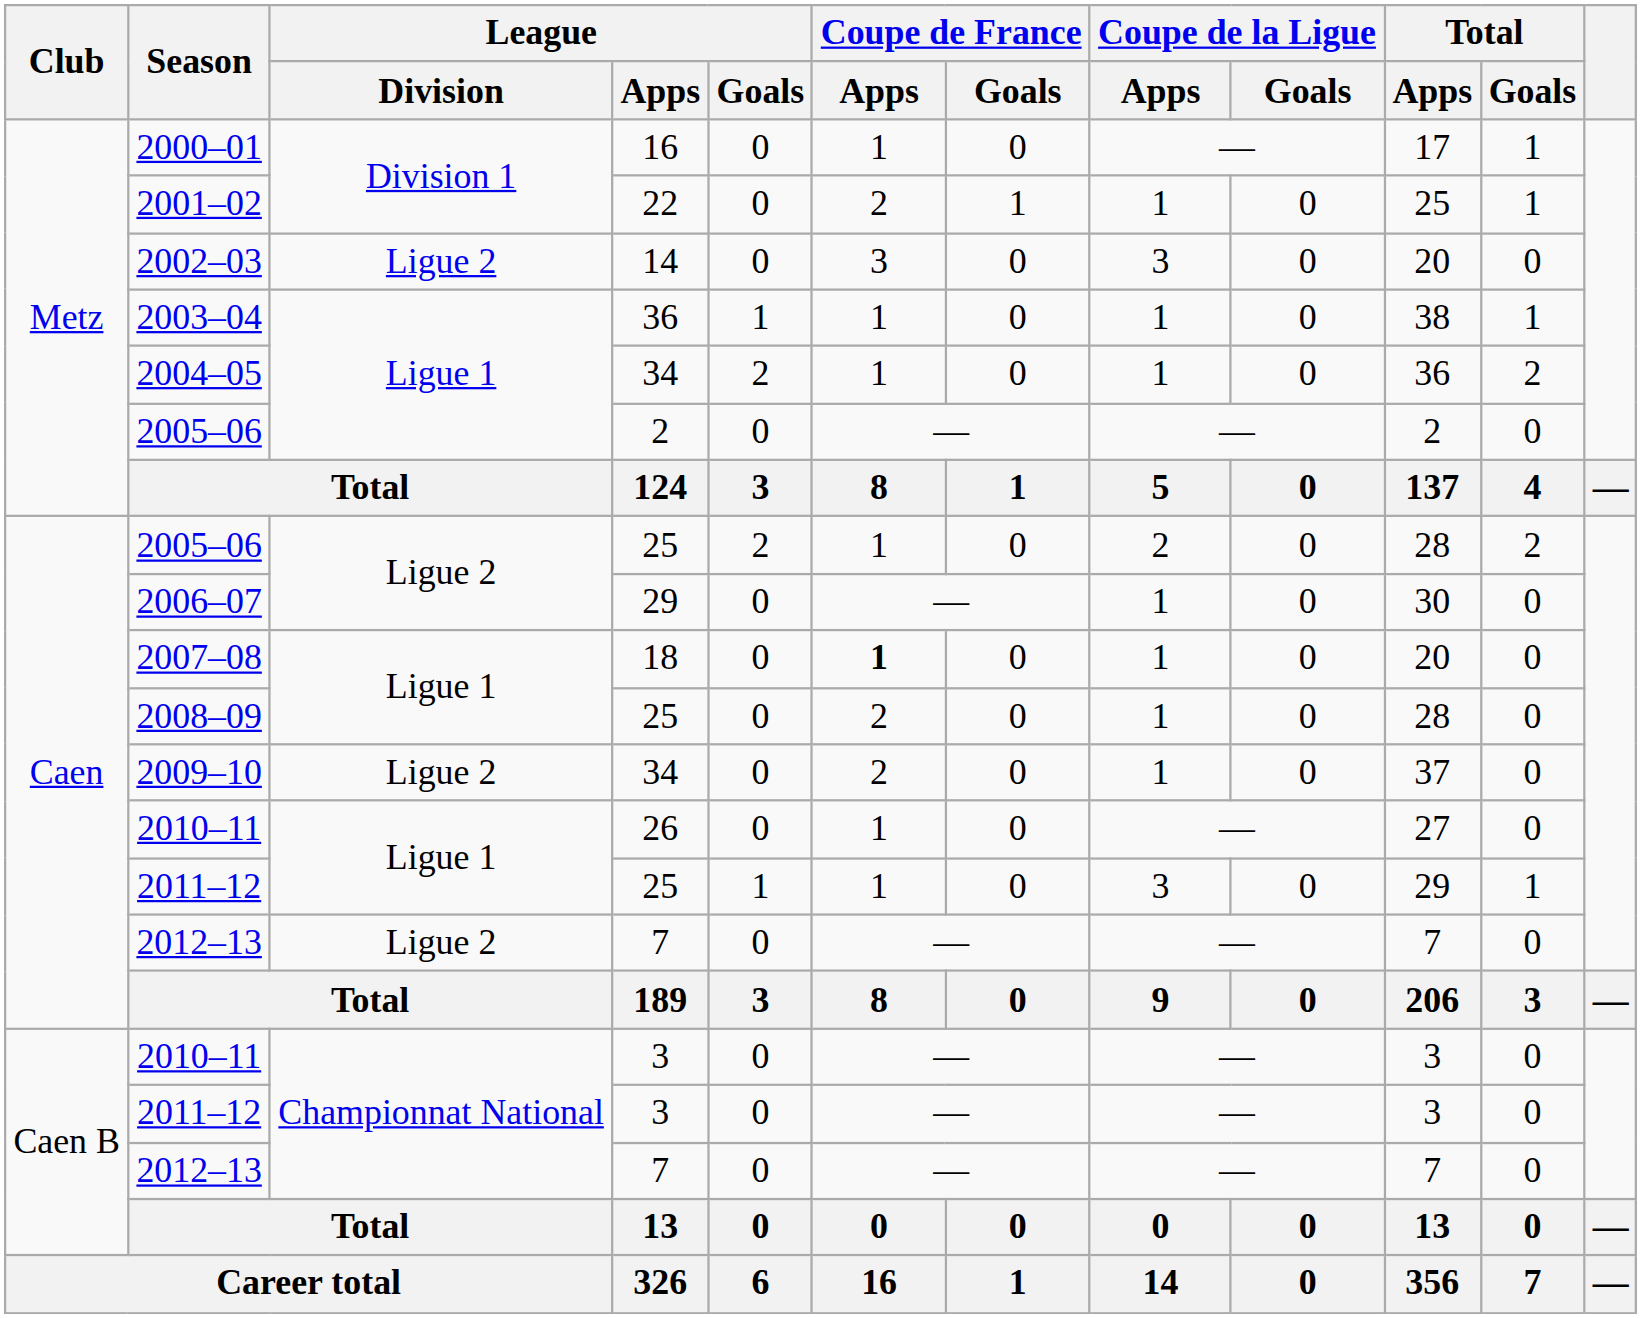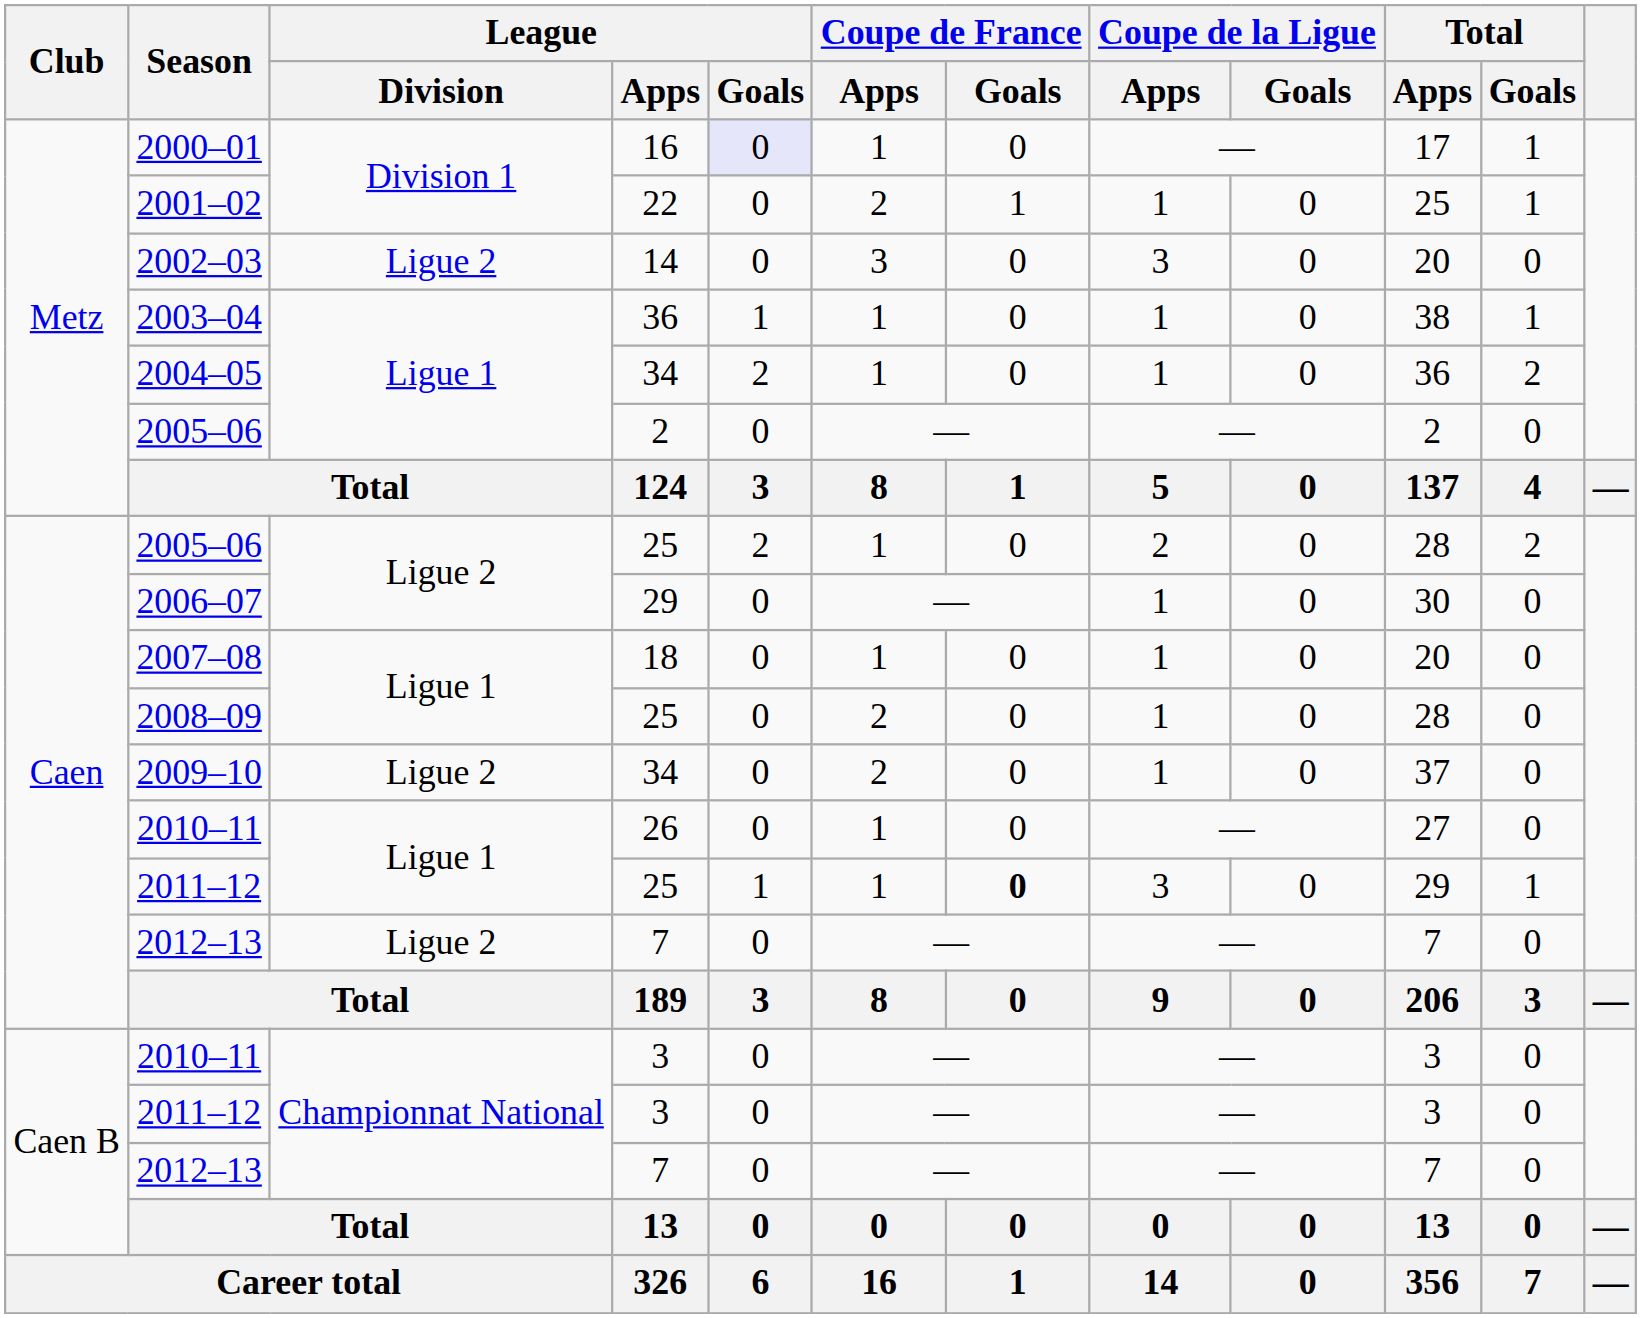(760, 146) no background -> (760, 146) lavender background
(879, 658) bold -> (879, 658) normal
(1018, 885) normal -> (1018, 885) bold
